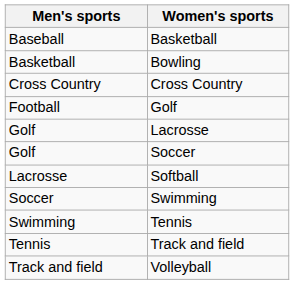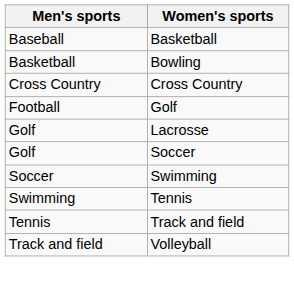- row: (174, 176)
